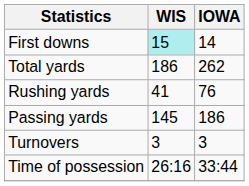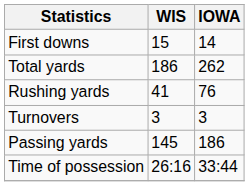(160, 42) paleturquoise background -> (160, 42) no background
rows swapped: (58, 117) <-> (44, 142)
